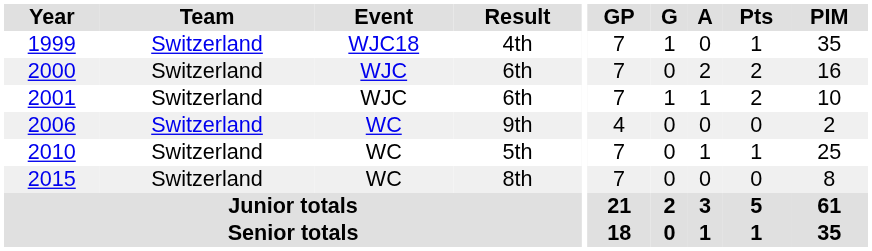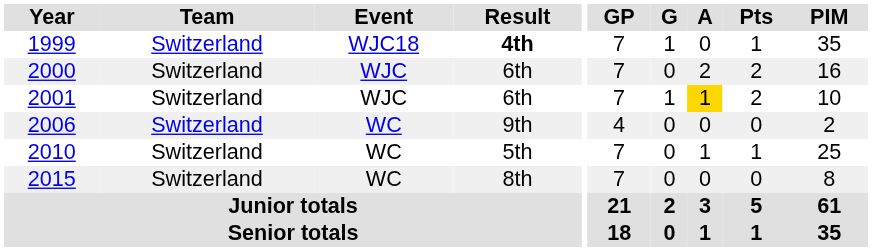(518, 44) normal -> (518, 44) bold
(705, 98) no background -> (705, 98) gold background
